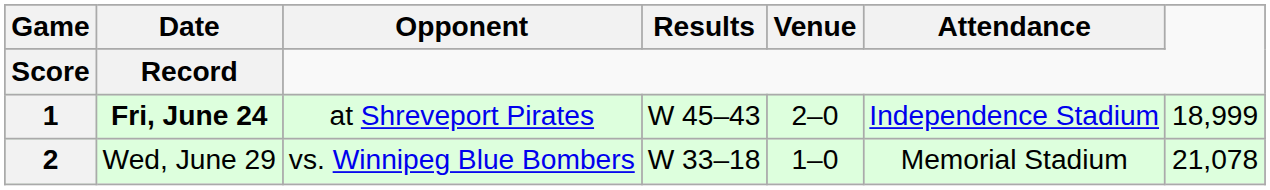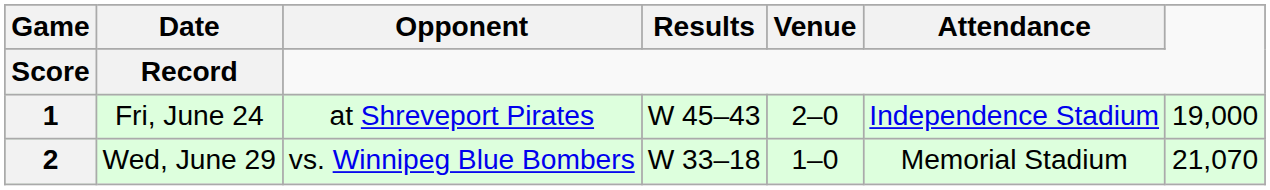(189, 116) bold -> (189, 116) normal
(1215, 116) 18,999 -> (1215, 116) 19,000
(1215, 160) 21,078 -> (1215, 160) 21,070
